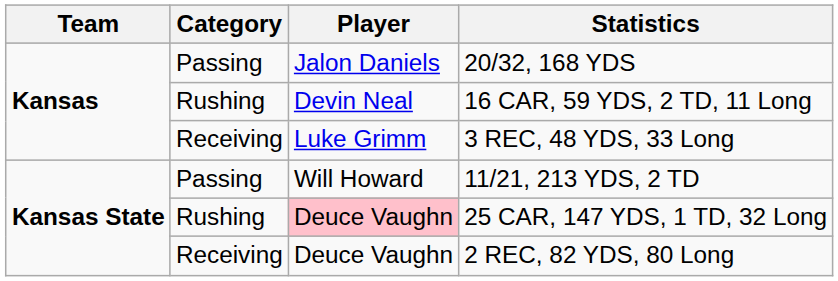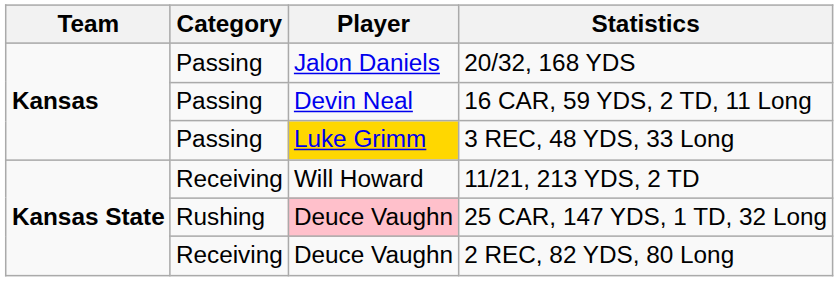(221, 101) Rushing -> (219, 101) Passing
(229, 139) Receiving -> (219, 139) Passing
(360, 139) no background -> (360, 139) gold background
(219, 178) Passing -> (229, 178) Receiving
